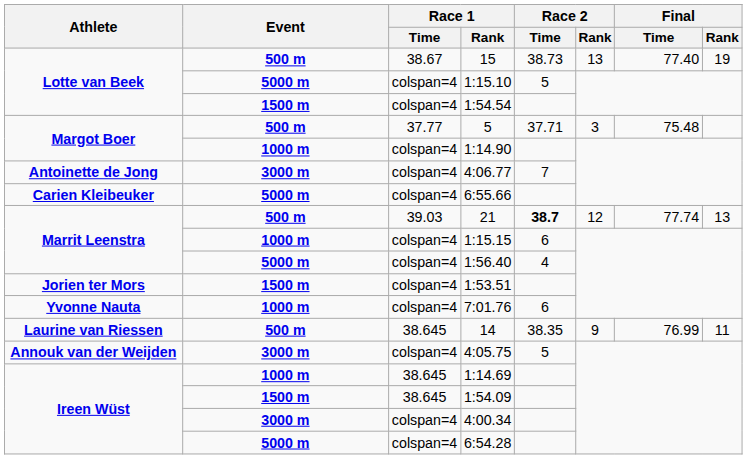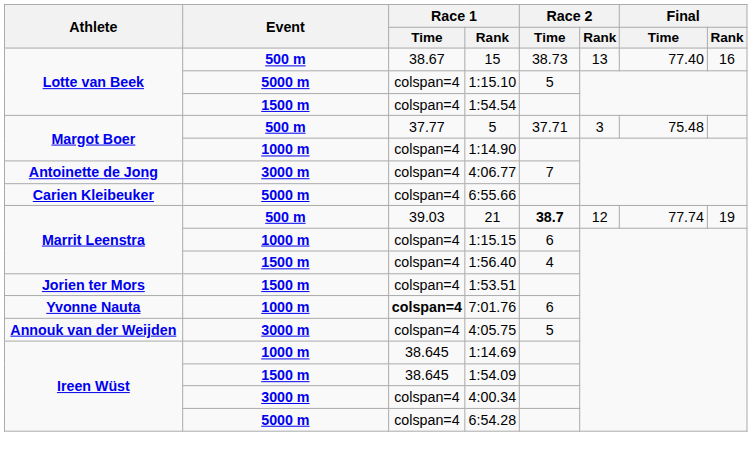(722, 60) 19 -> (727, 60) 16
(722, 218) 13 -> (727, 218) 19
(285, 263) 5000 m -> (285, 263) 1500 m
(425, 308) normal -> (427, 308) bold
- row: (488, 330)
